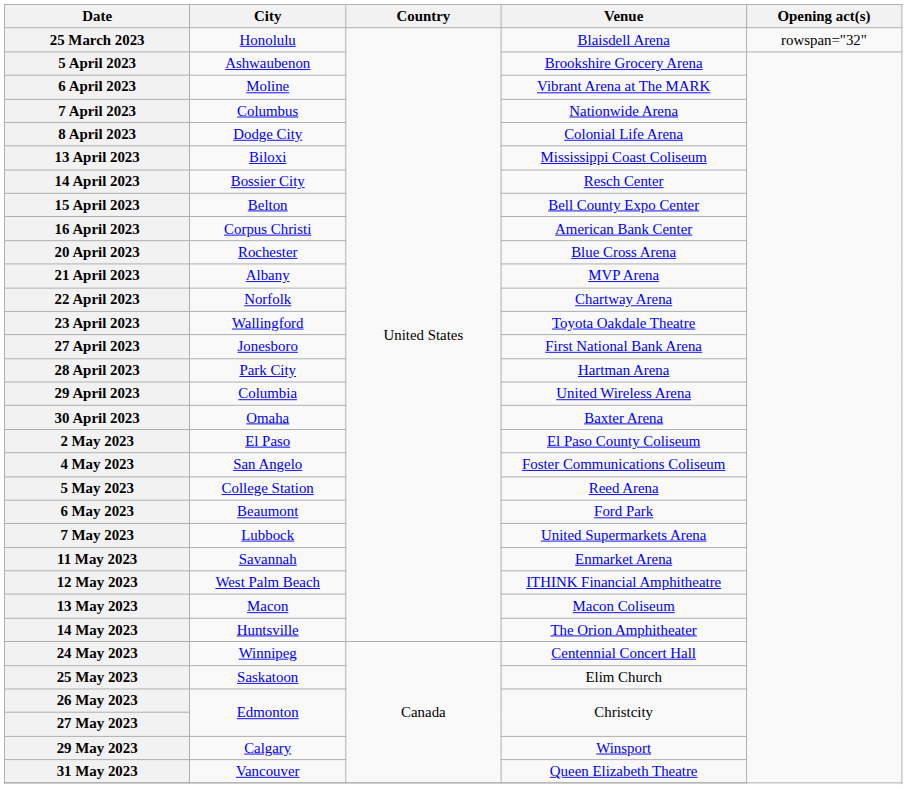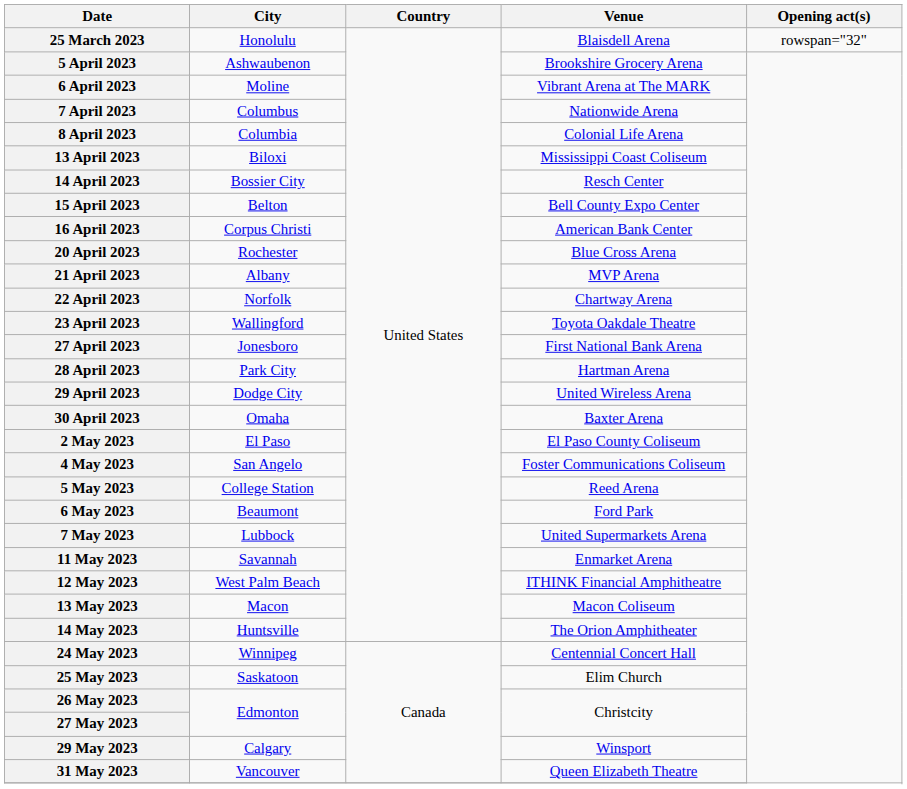(268, 134) Dodge City -> (268, 134) Columbia
(268, 393) Columbia -> (268, 393) Dodge City
